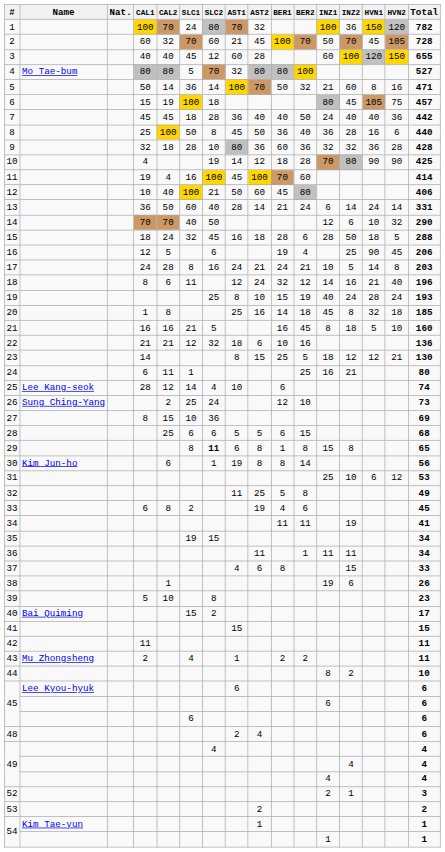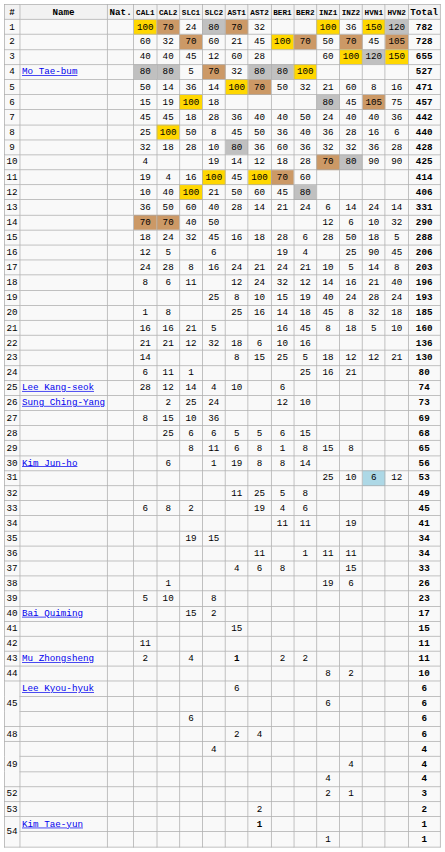(214, 448) bold -> (214, 448) normal
(374, 478) no background -> (374, 478) lightblue background
(237, 659) normal -> (237, 659) bold
(260, 824) normal -> (260, 824) bold
